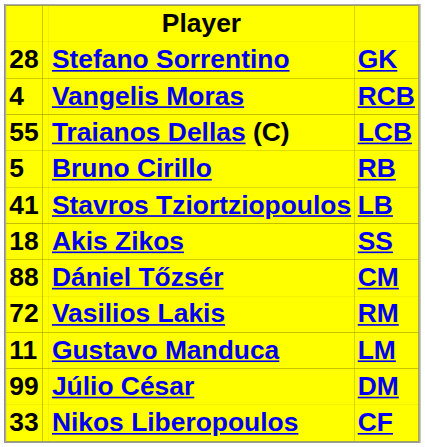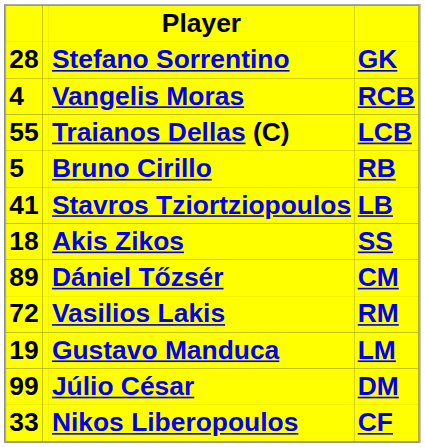(24, 277) 88 -> (24, 277) 89
(23, 350) 11 -> (24, 350) 19
